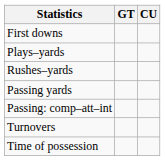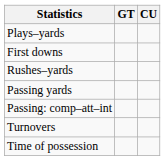rows swapped: (35, 33) <-> (36, 52)
